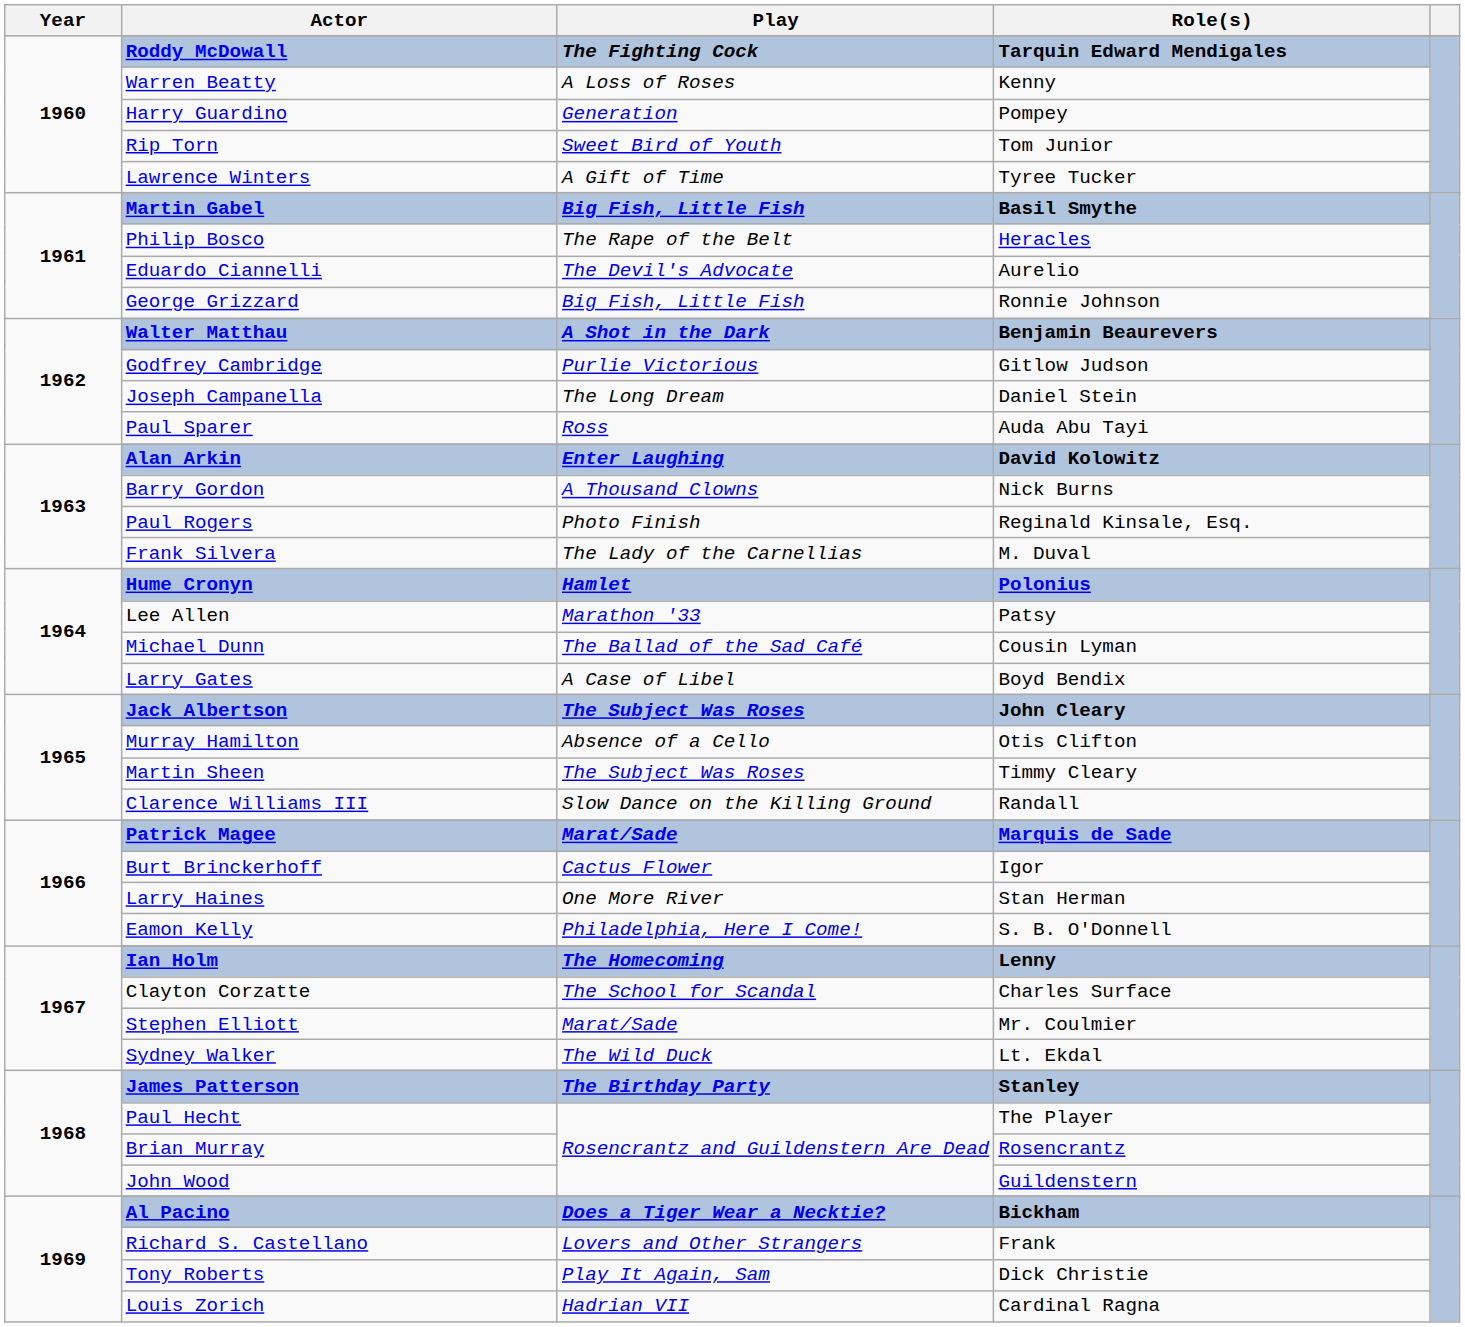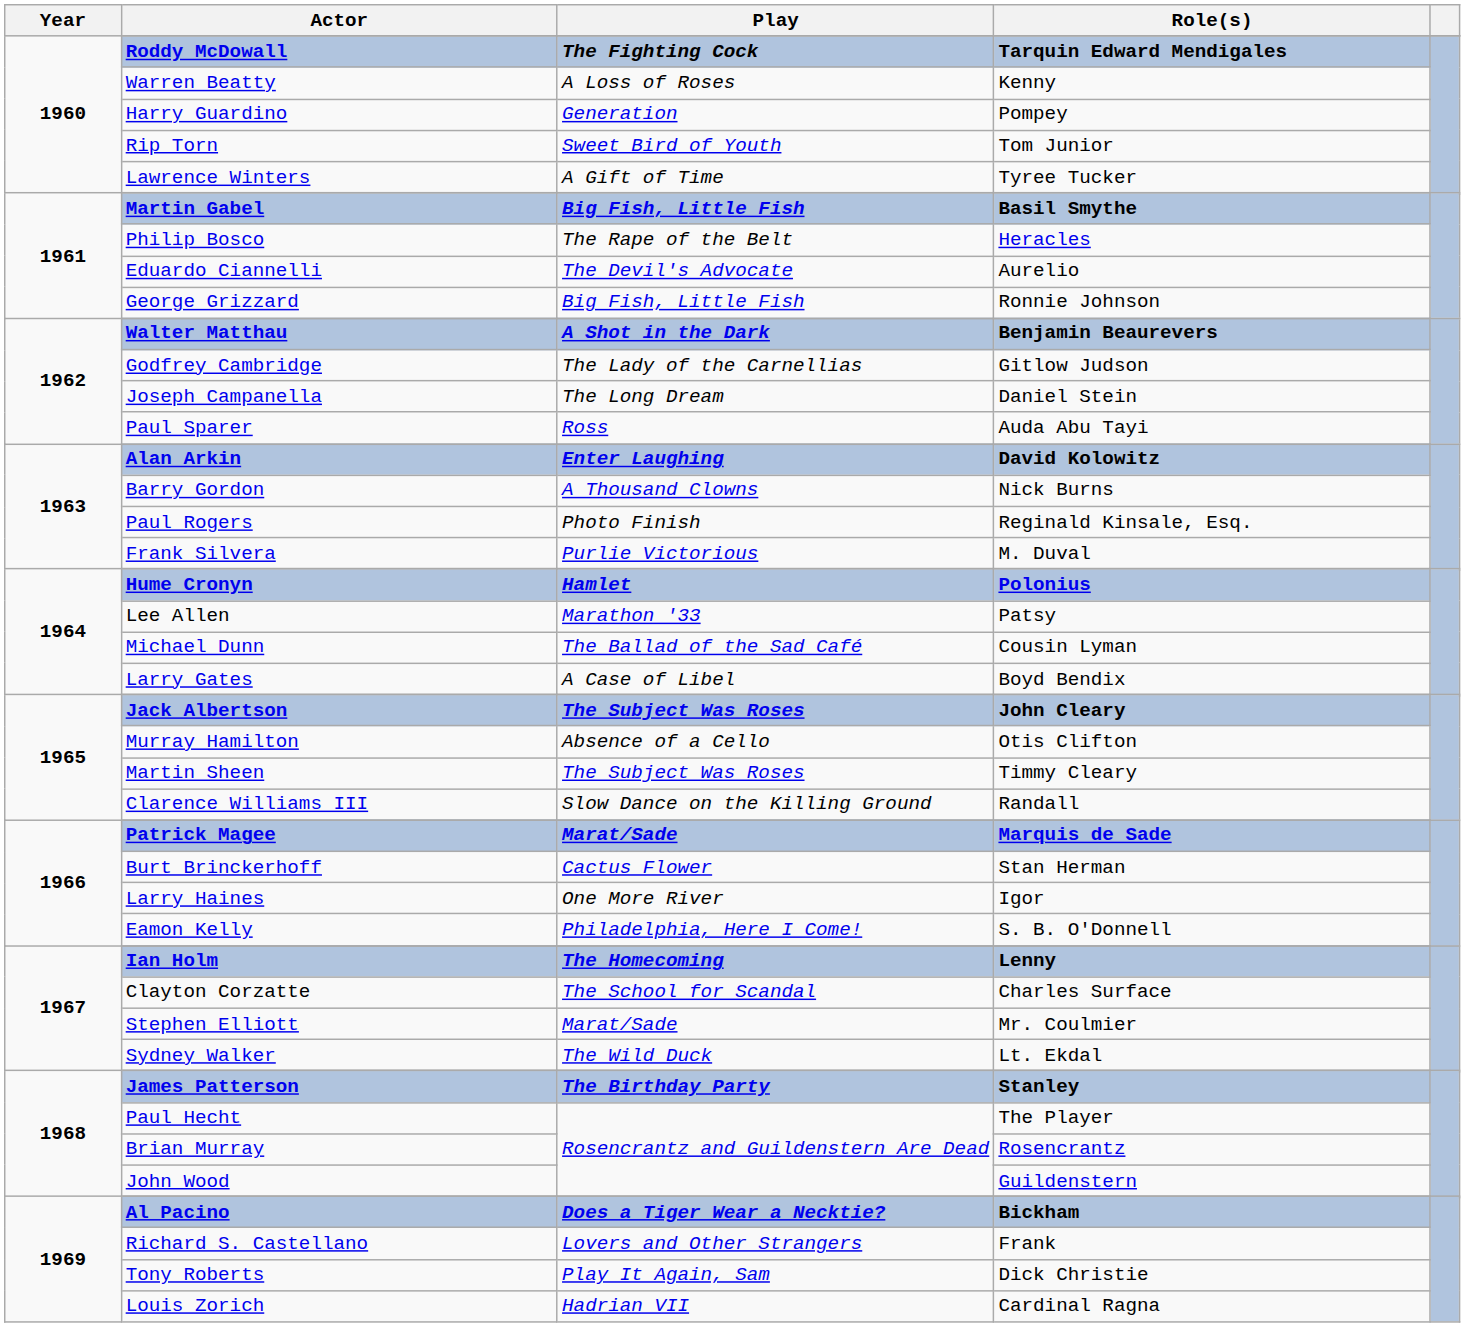(660, 365) Purlie Victorious -> (712, 365) The Lady of the Carnellias
(712, 553) The Lady of the Carnellias -> (660, 553) Purlie Victorious
(1022, 867) Igor -> (1062, 867) Stan Herman
(1062, 898) Stan Herman -> (1022, 898) Igor
